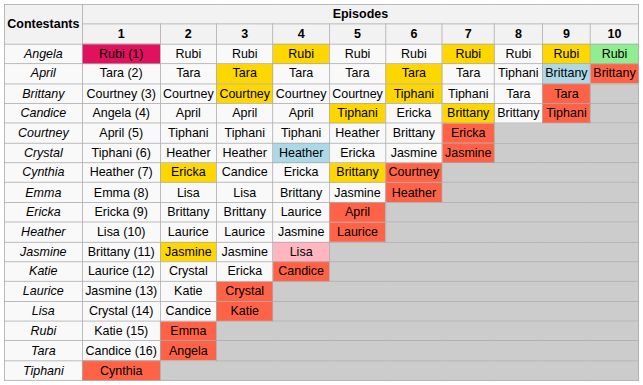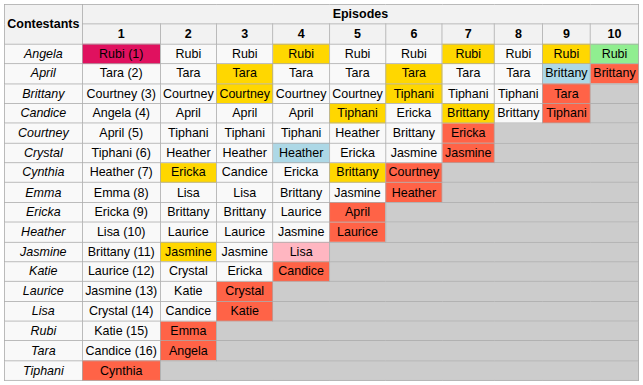(518, 73) Tiphani -> (518, 73) Tara
(518, 93) Tara -> (518, 93) Tiphani
